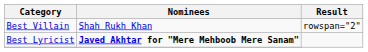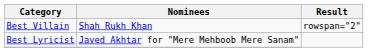(189, 40) bold -> (189, 40) normal
